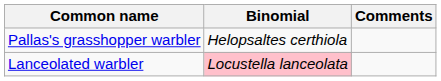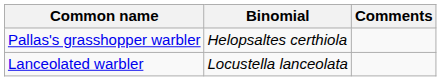(278, 64) pink background -> (278, 64) no background
